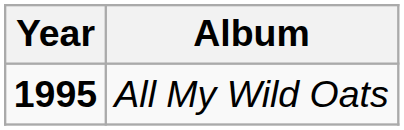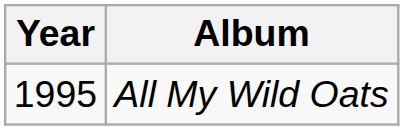(55, 93) bold -> (55, 93) normal
